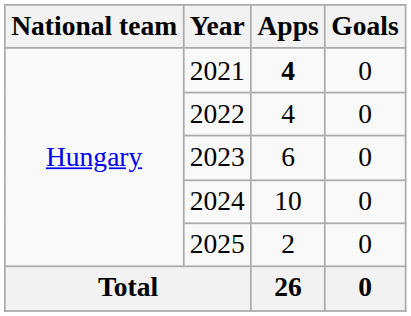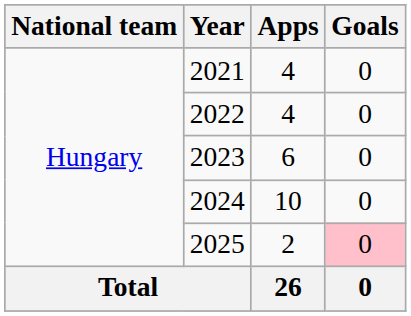(288, 69) bold -> (288, 69) normal
(365, 244) no background -> (365, 244) pink background
